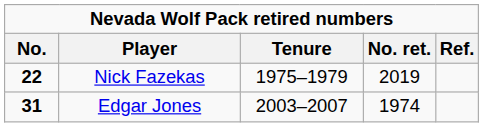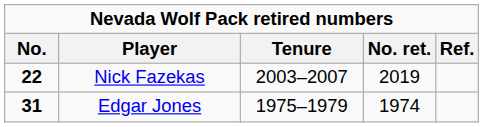(302, 77) 1975–1979 -> (302, 77) 2003–2007
(302, 106) 2003–2007 -> (302, 106) 1975–1979
